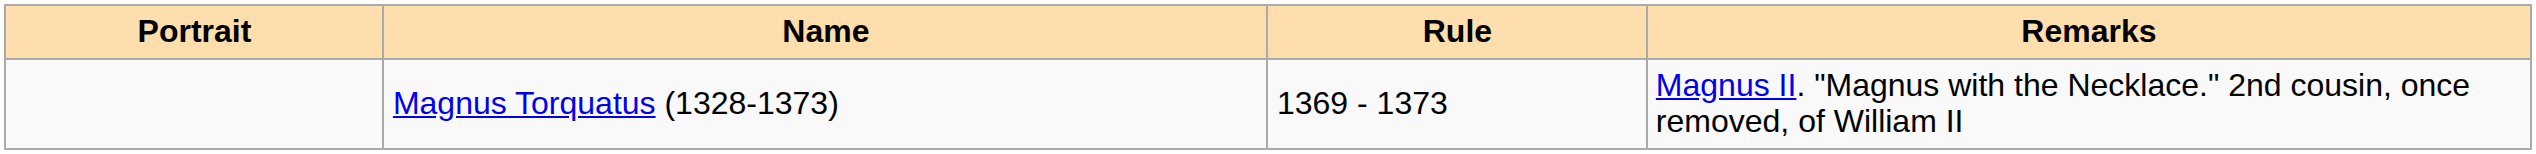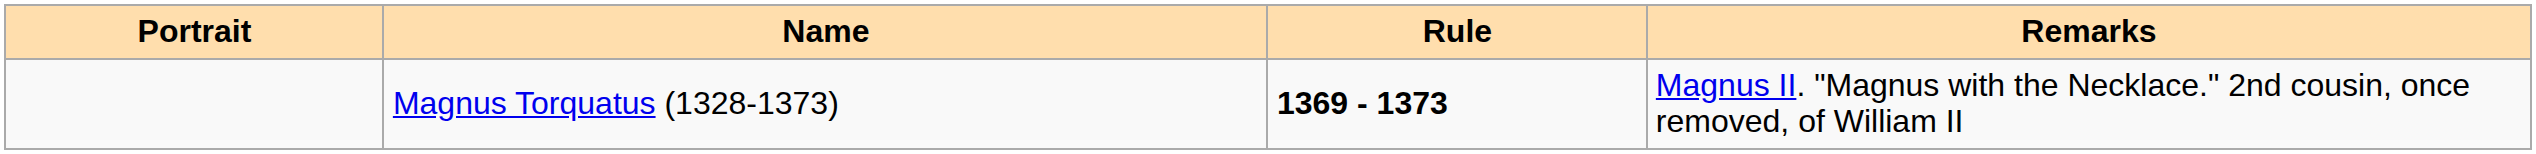(1362, 103) normal -> (1362, 103) bold
